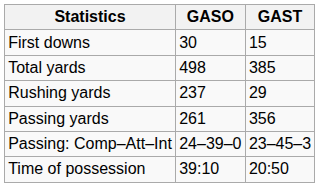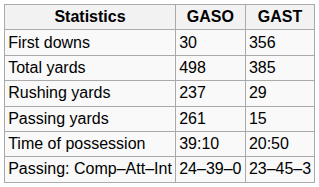(258, 42) 15 -> (262, 42) 356
(262, 118) 356 -> (258, 118) 15
rows swapped: (90, 144) <-> (77, 169)
